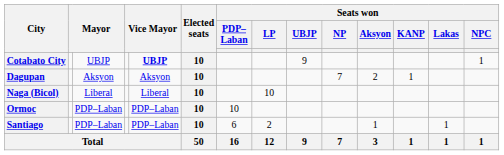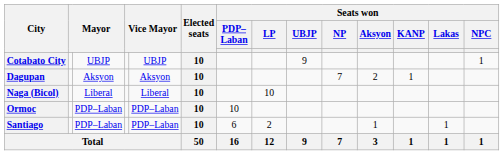(155, 61) bold -> (155, 61) normal
